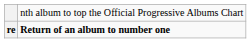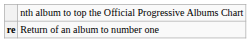(95, 29) bold -> (90, 29) normal
